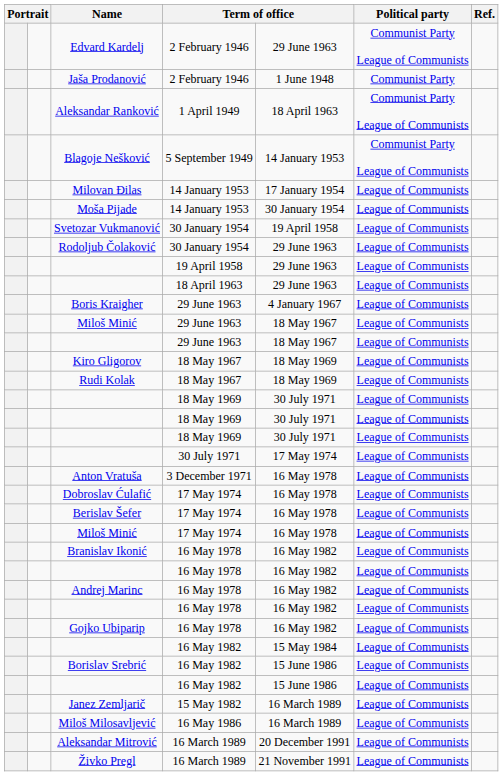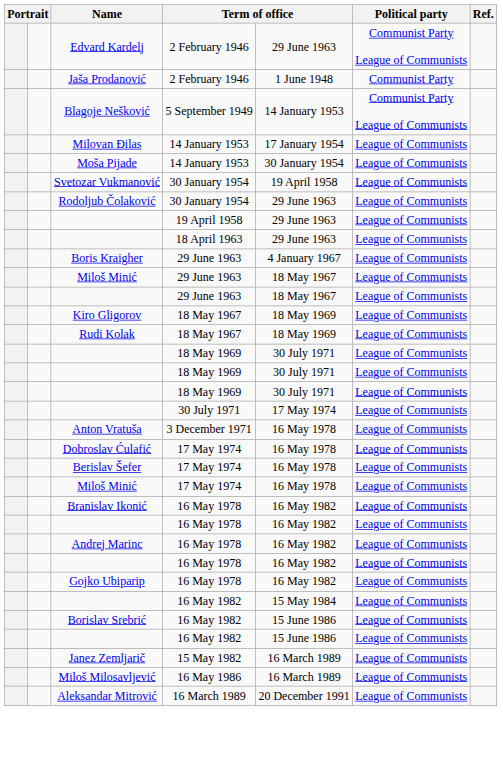- row: (107, 111)
- row: (107, 761)
